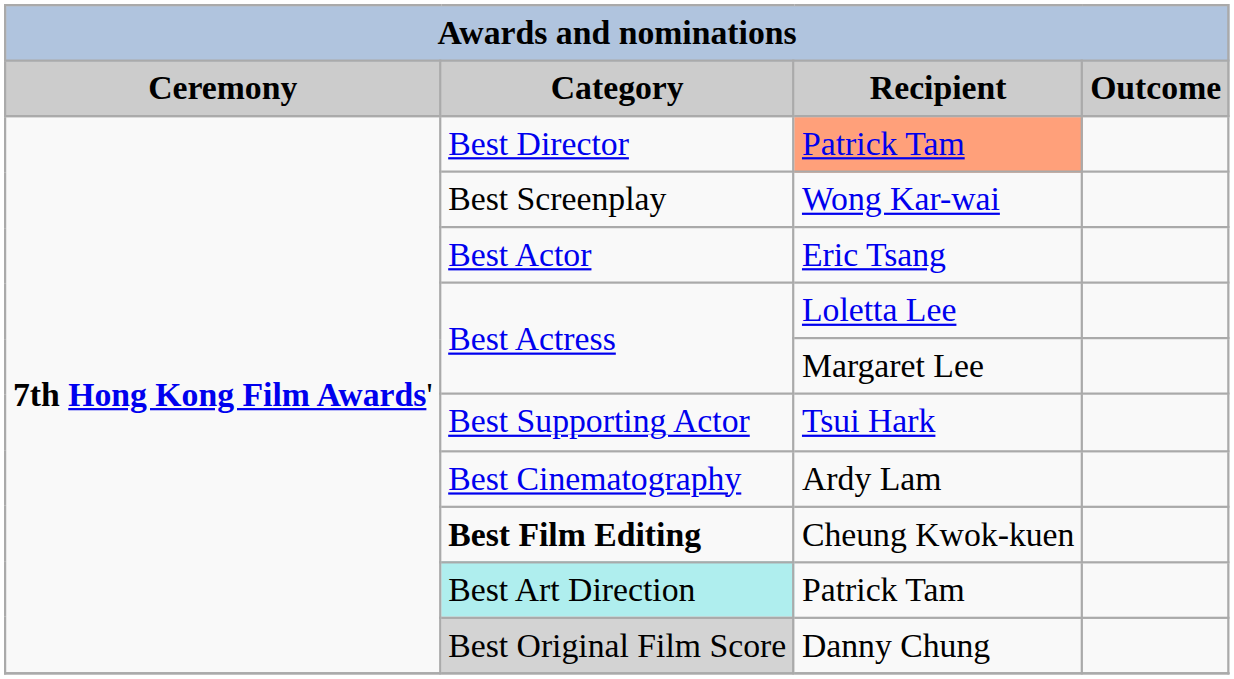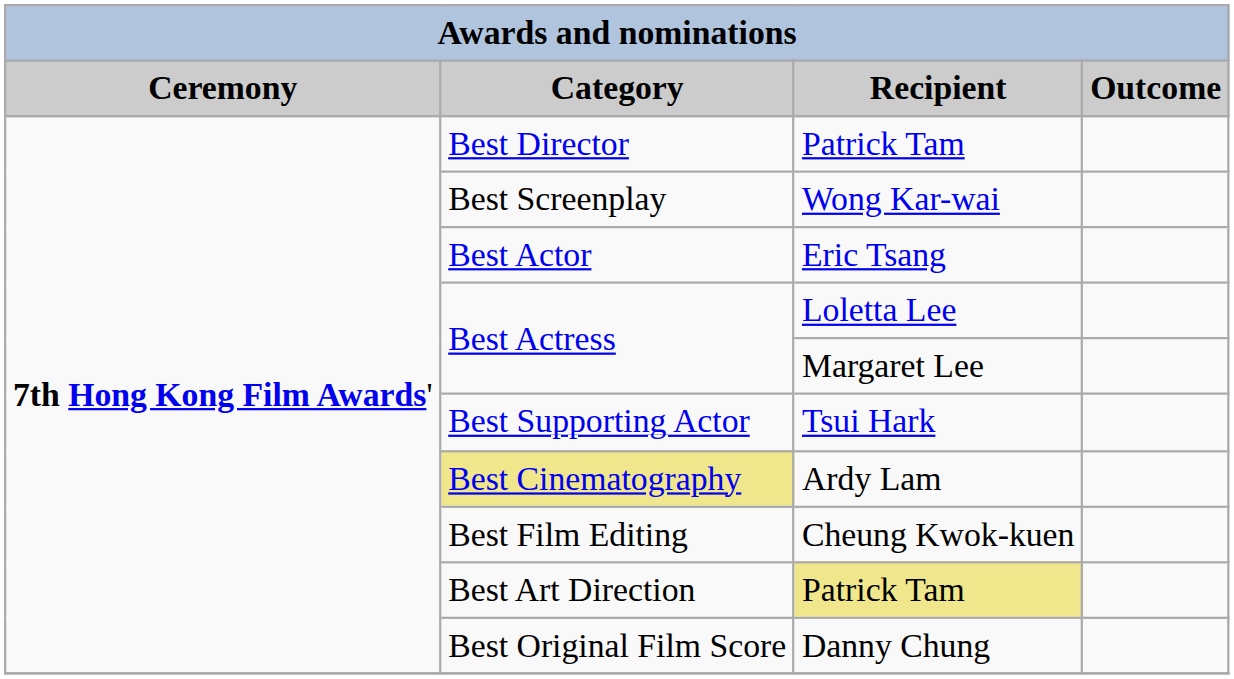(883, 143) lightsalmon background -> (883, 143) no background
(595, 477) no background -> (595, 477) khaki background
(575, 533) bold -> (568, 533) normal
(572, 588) paleturquoise background -> (572, 588) no background
(883, 588) no background -> (883, 588) khaki background
(617, 644) lightgrey background -> (617, 644) no background
